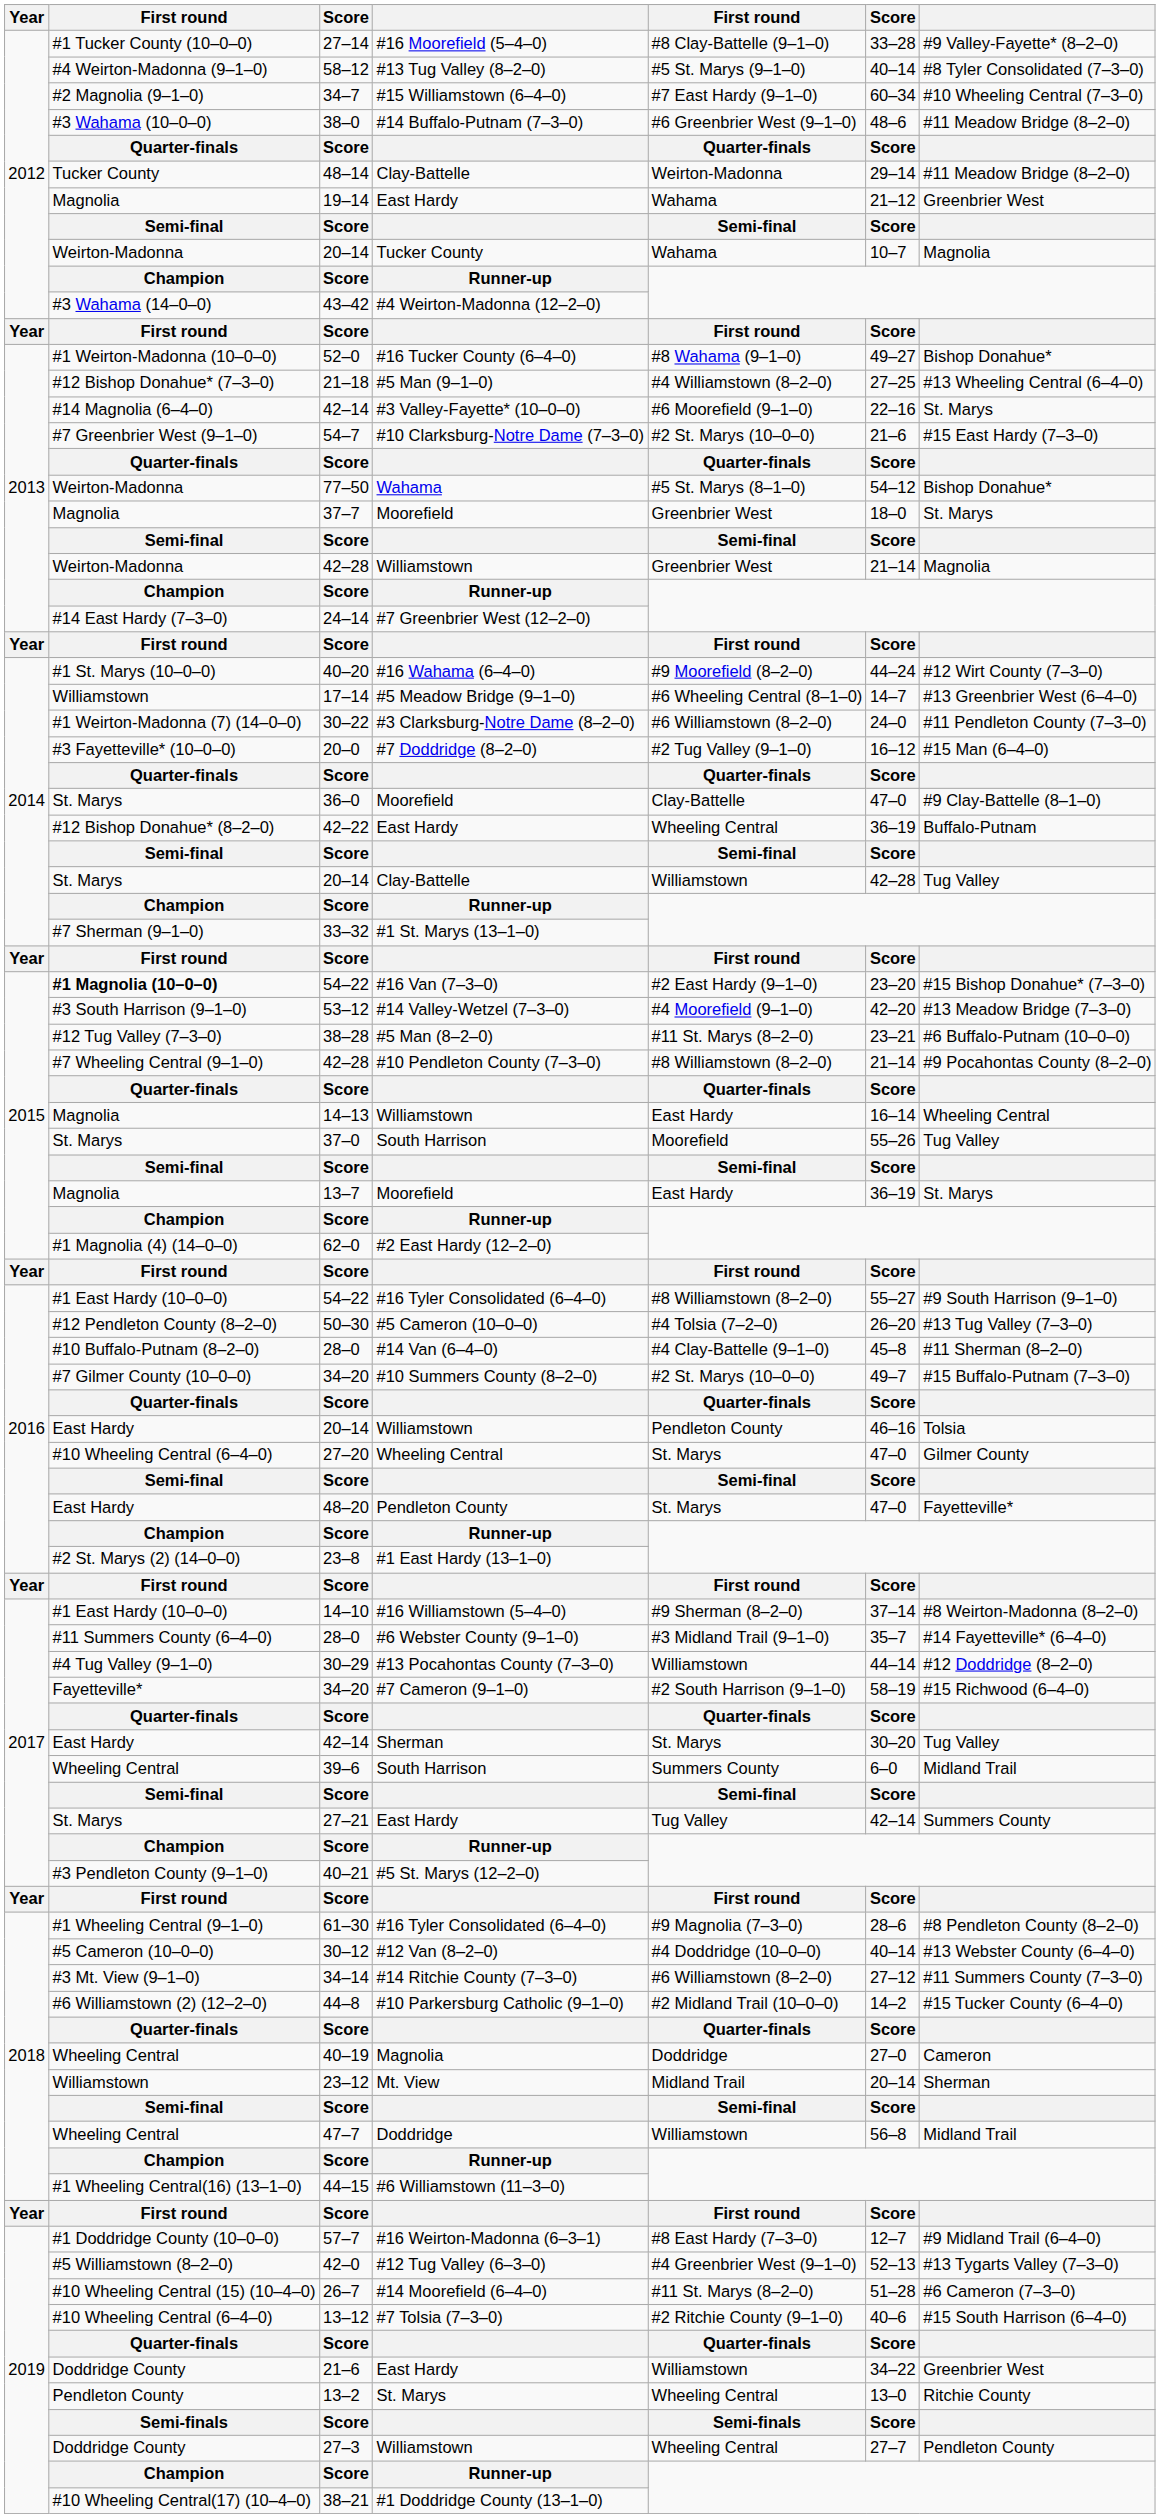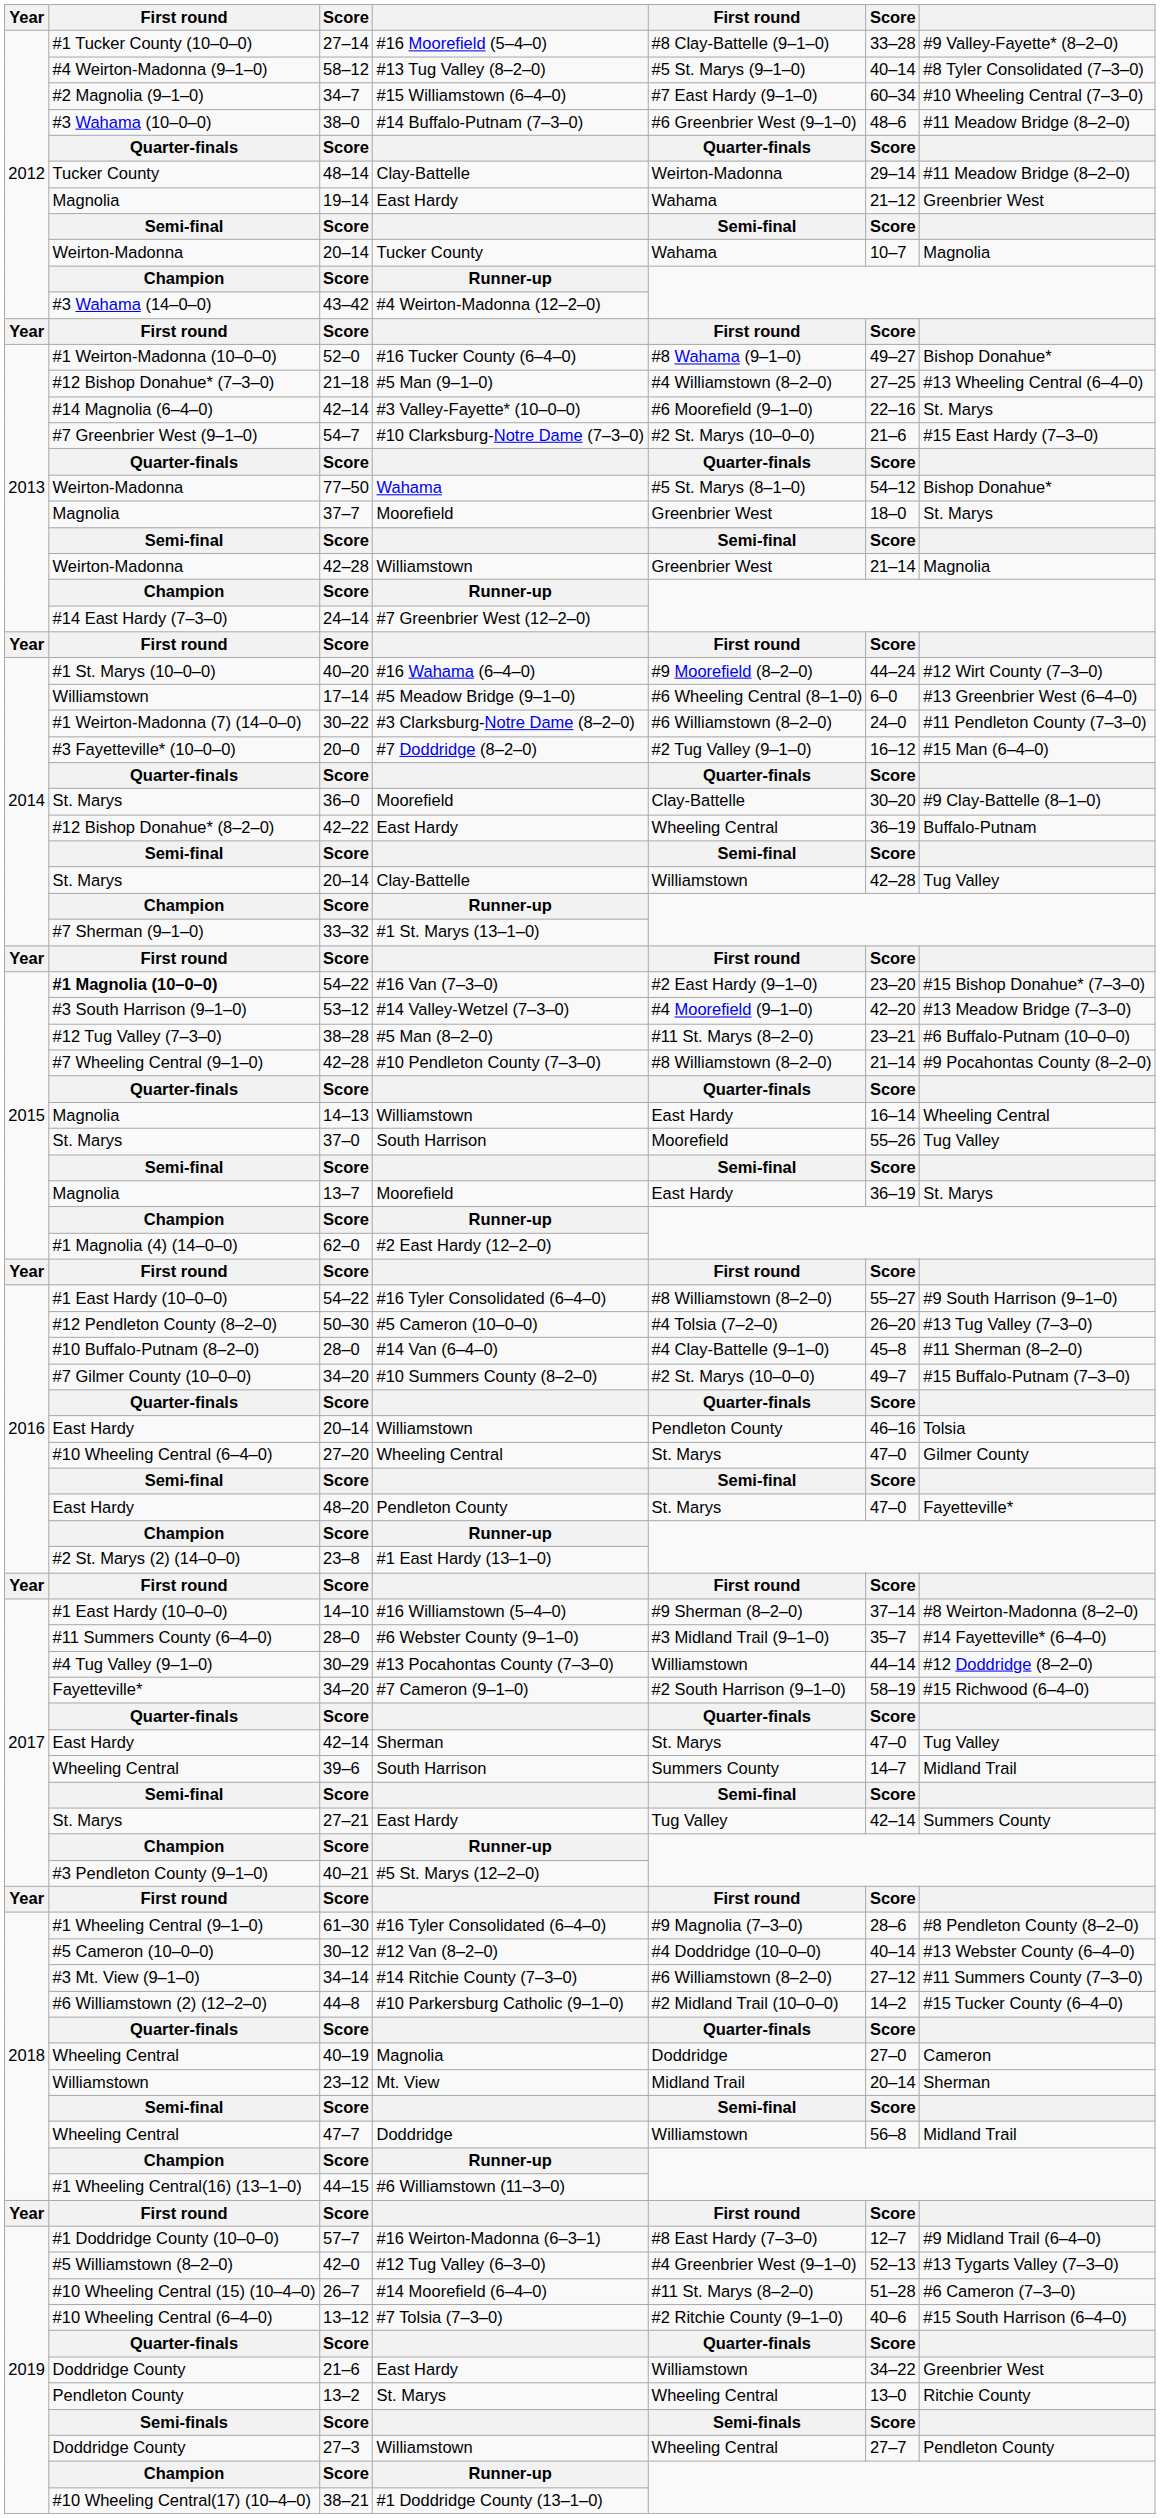(888, 697) 14–7 -> (884, 697) 6–0
(888, 801) 47–0 -> (893, 801) 30–20
(893, 1742) 30–20 -> (888, 1742) 47–0
(884, 1768) 6–0 -> (888, 1768) 14–7
